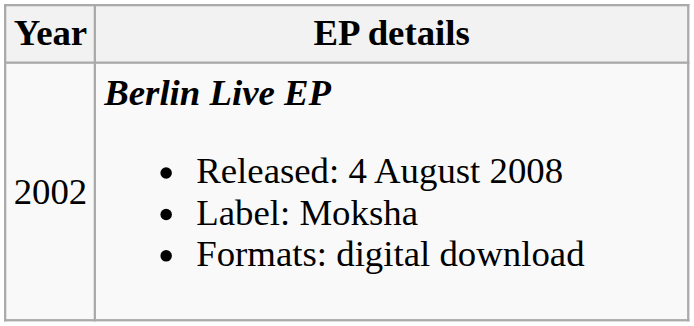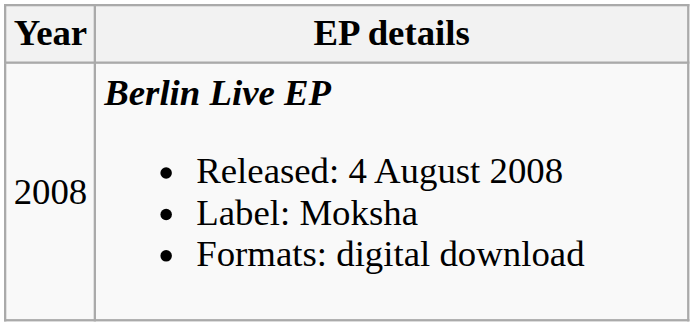(50, 190) 2002 -> (50, 190) 2008
